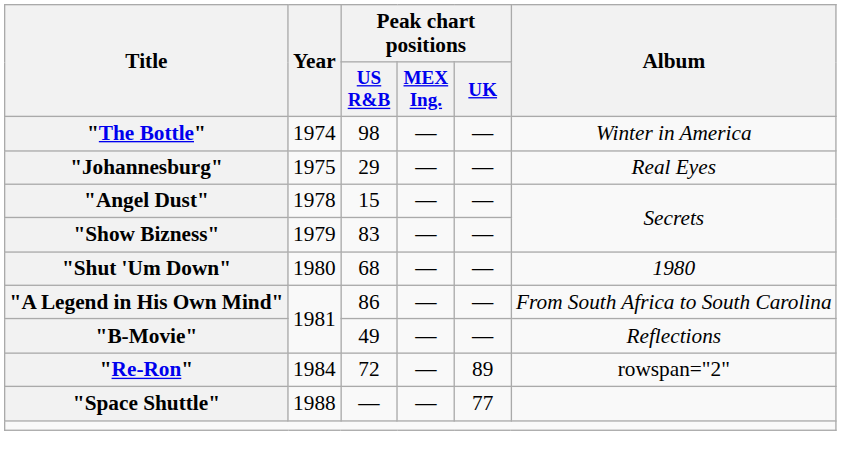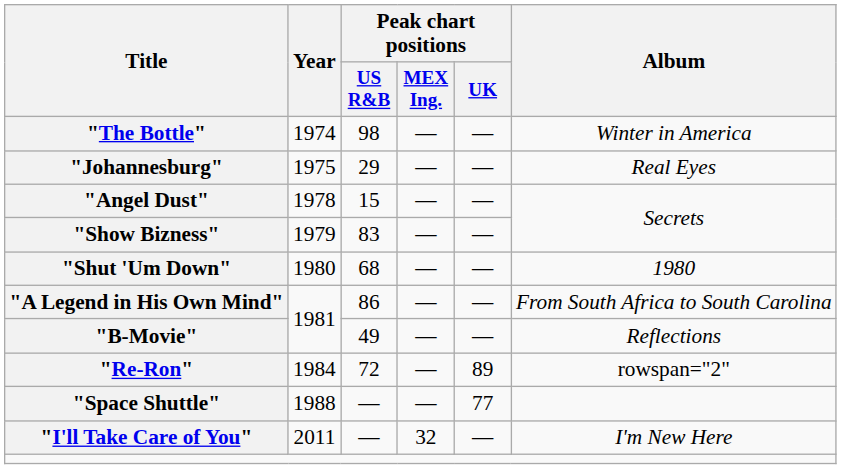+ row: (146, 436)
